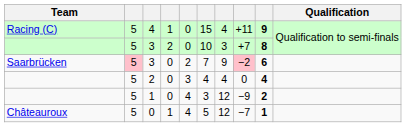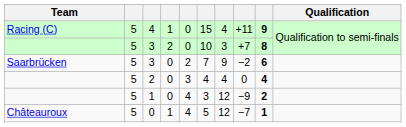(134, 63) pink background -> (134, 63) no background
(244, 63) pink background -> (244, 63) no background
